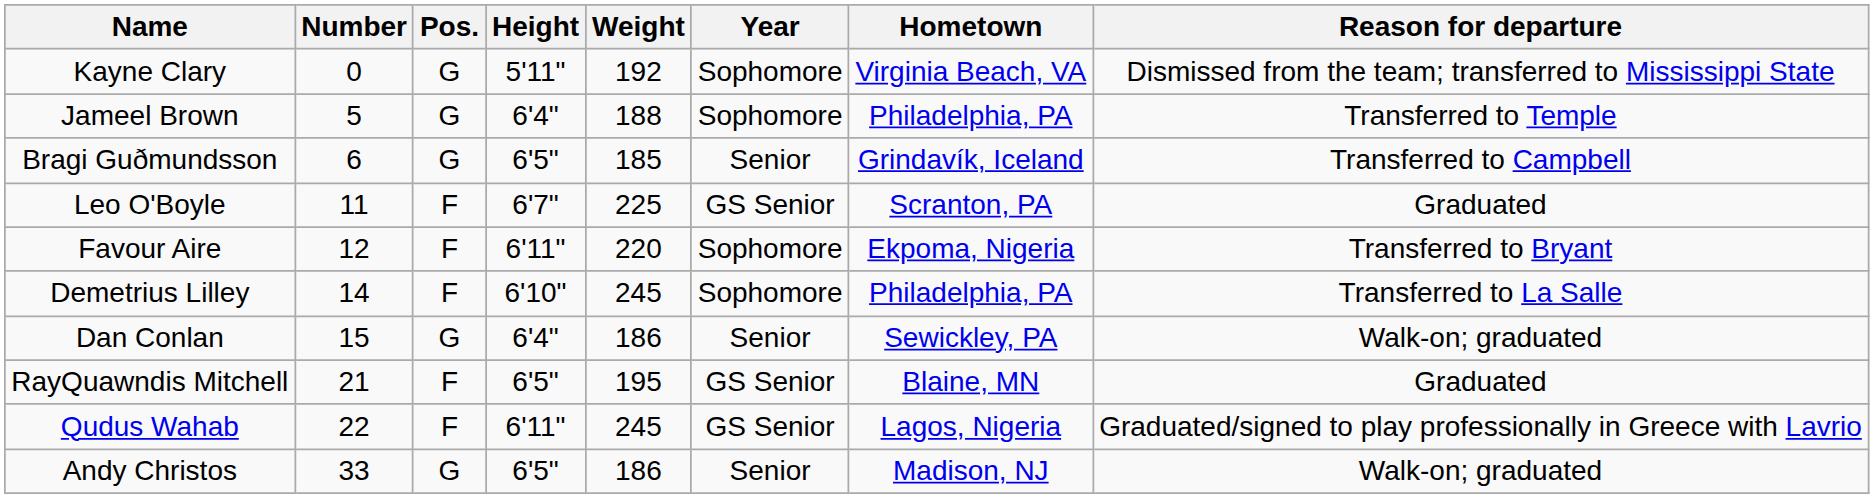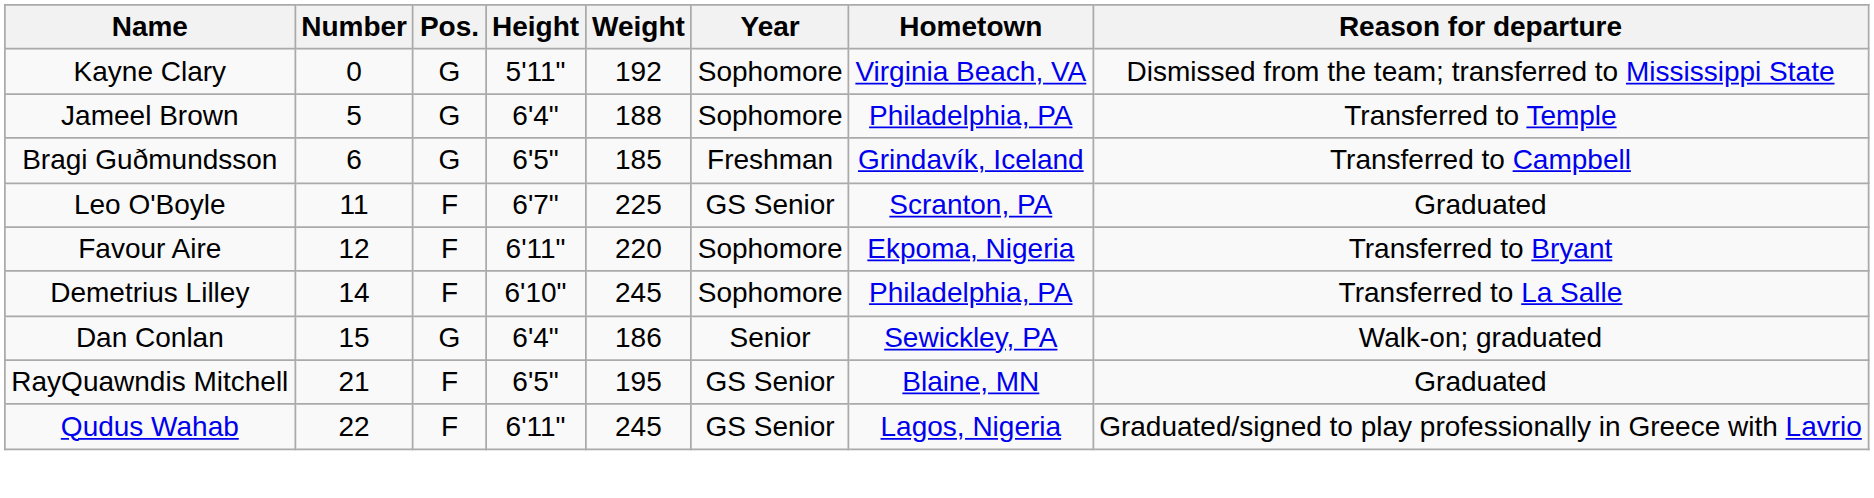(770, 159) Senior -> (770, 159) Freshman
- row: (150, 470)
